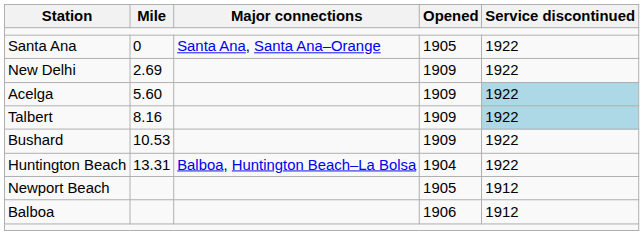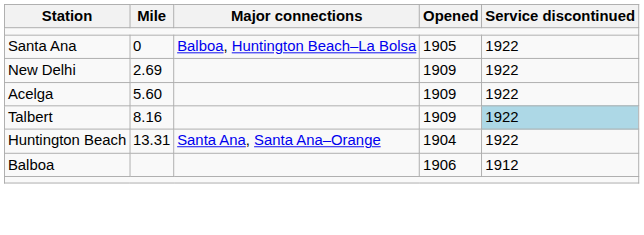(279, 46) Santa Ana, Santa Ana–Orange -> (297, 46) Balboa, Huntington Beach–La Bolsa
(502, 93) lightblue background -> (502, 93) no background
- row: (36, 141)
(297, 164) Balboa, Huntington Beach–La Bolsa -> (279, 141) Santa Ana, Santa Ana–Orange
- row: (59, 188)
